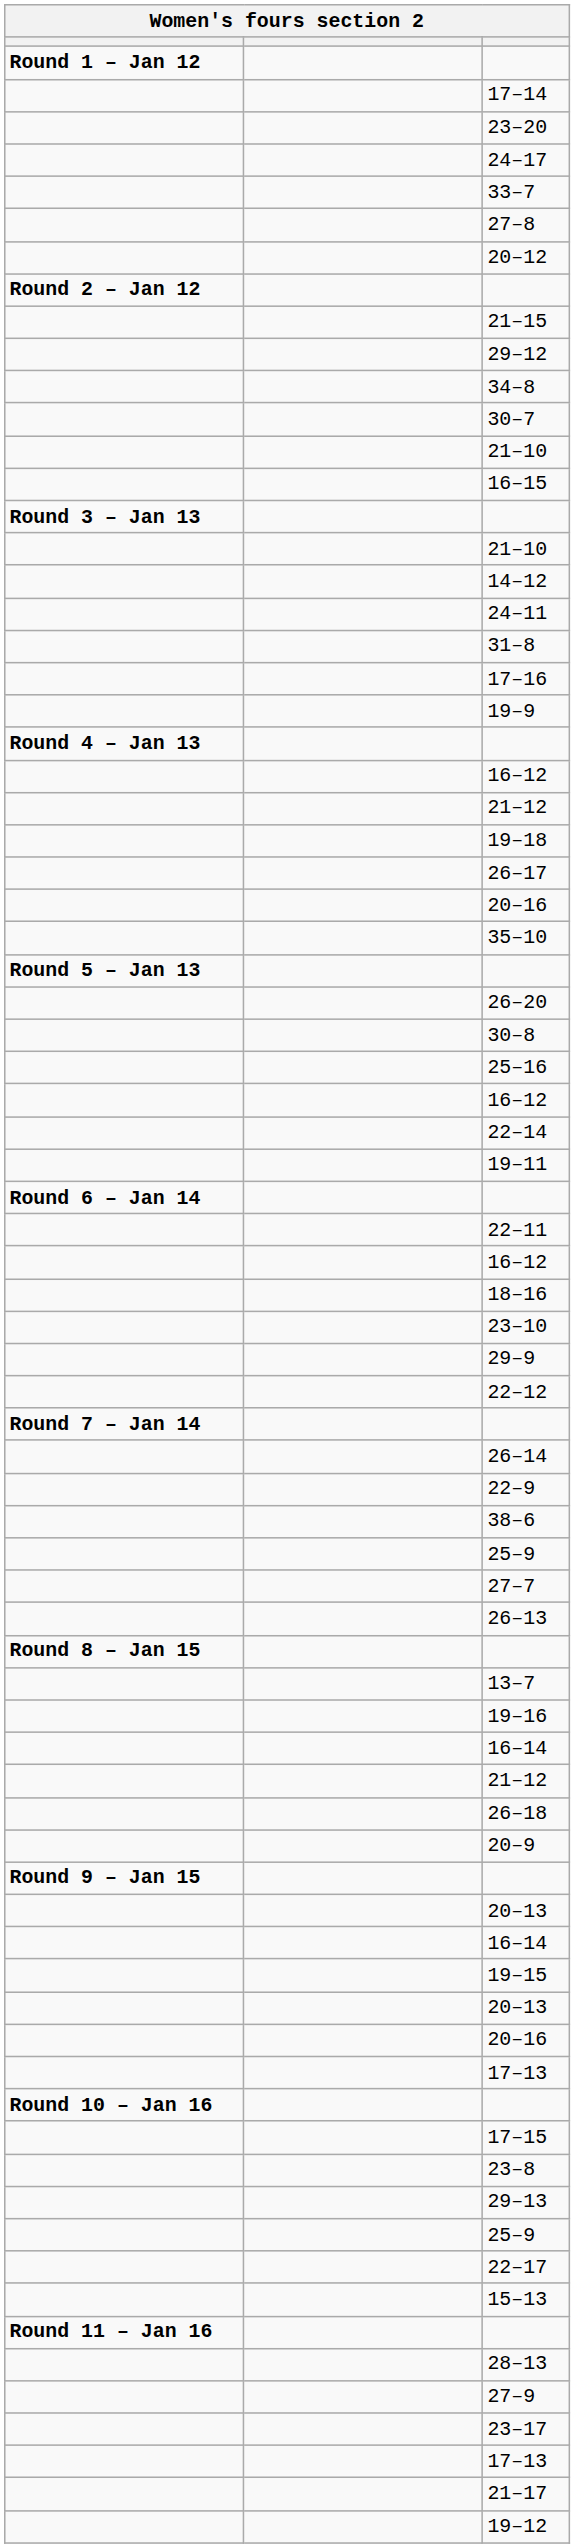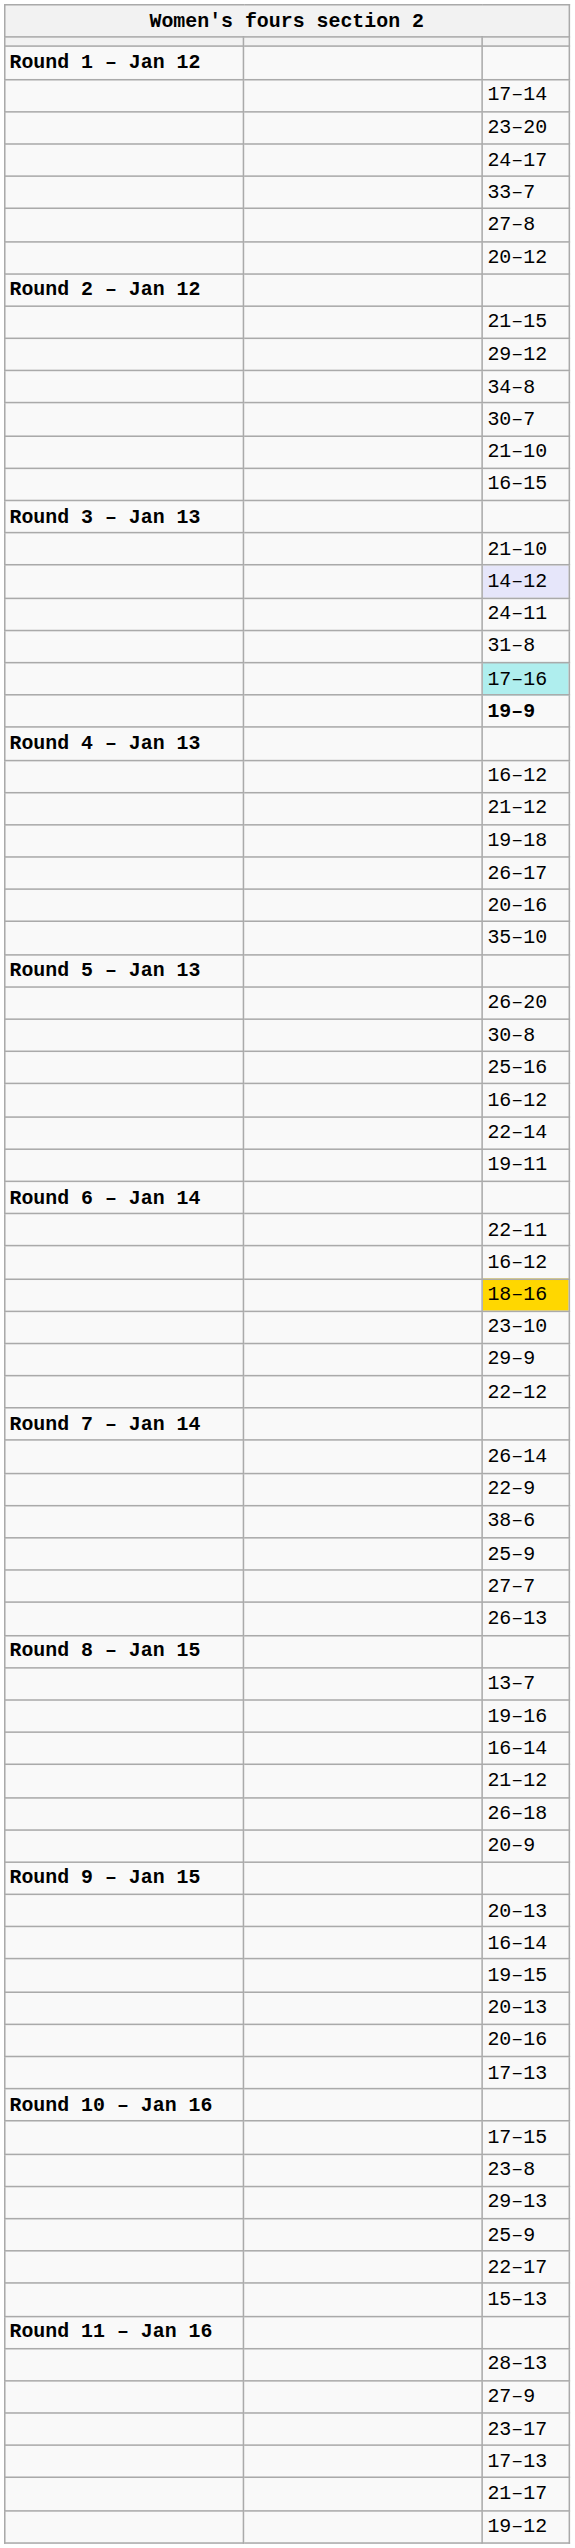(517, 582) no background -> (517, 582) lavender background
(517, 679) no background -> (517, 679) paleturquoise background
(511, 711) normal -> (511, 711) bold
(517, 1295) no background -> (517, 1295) gold background
